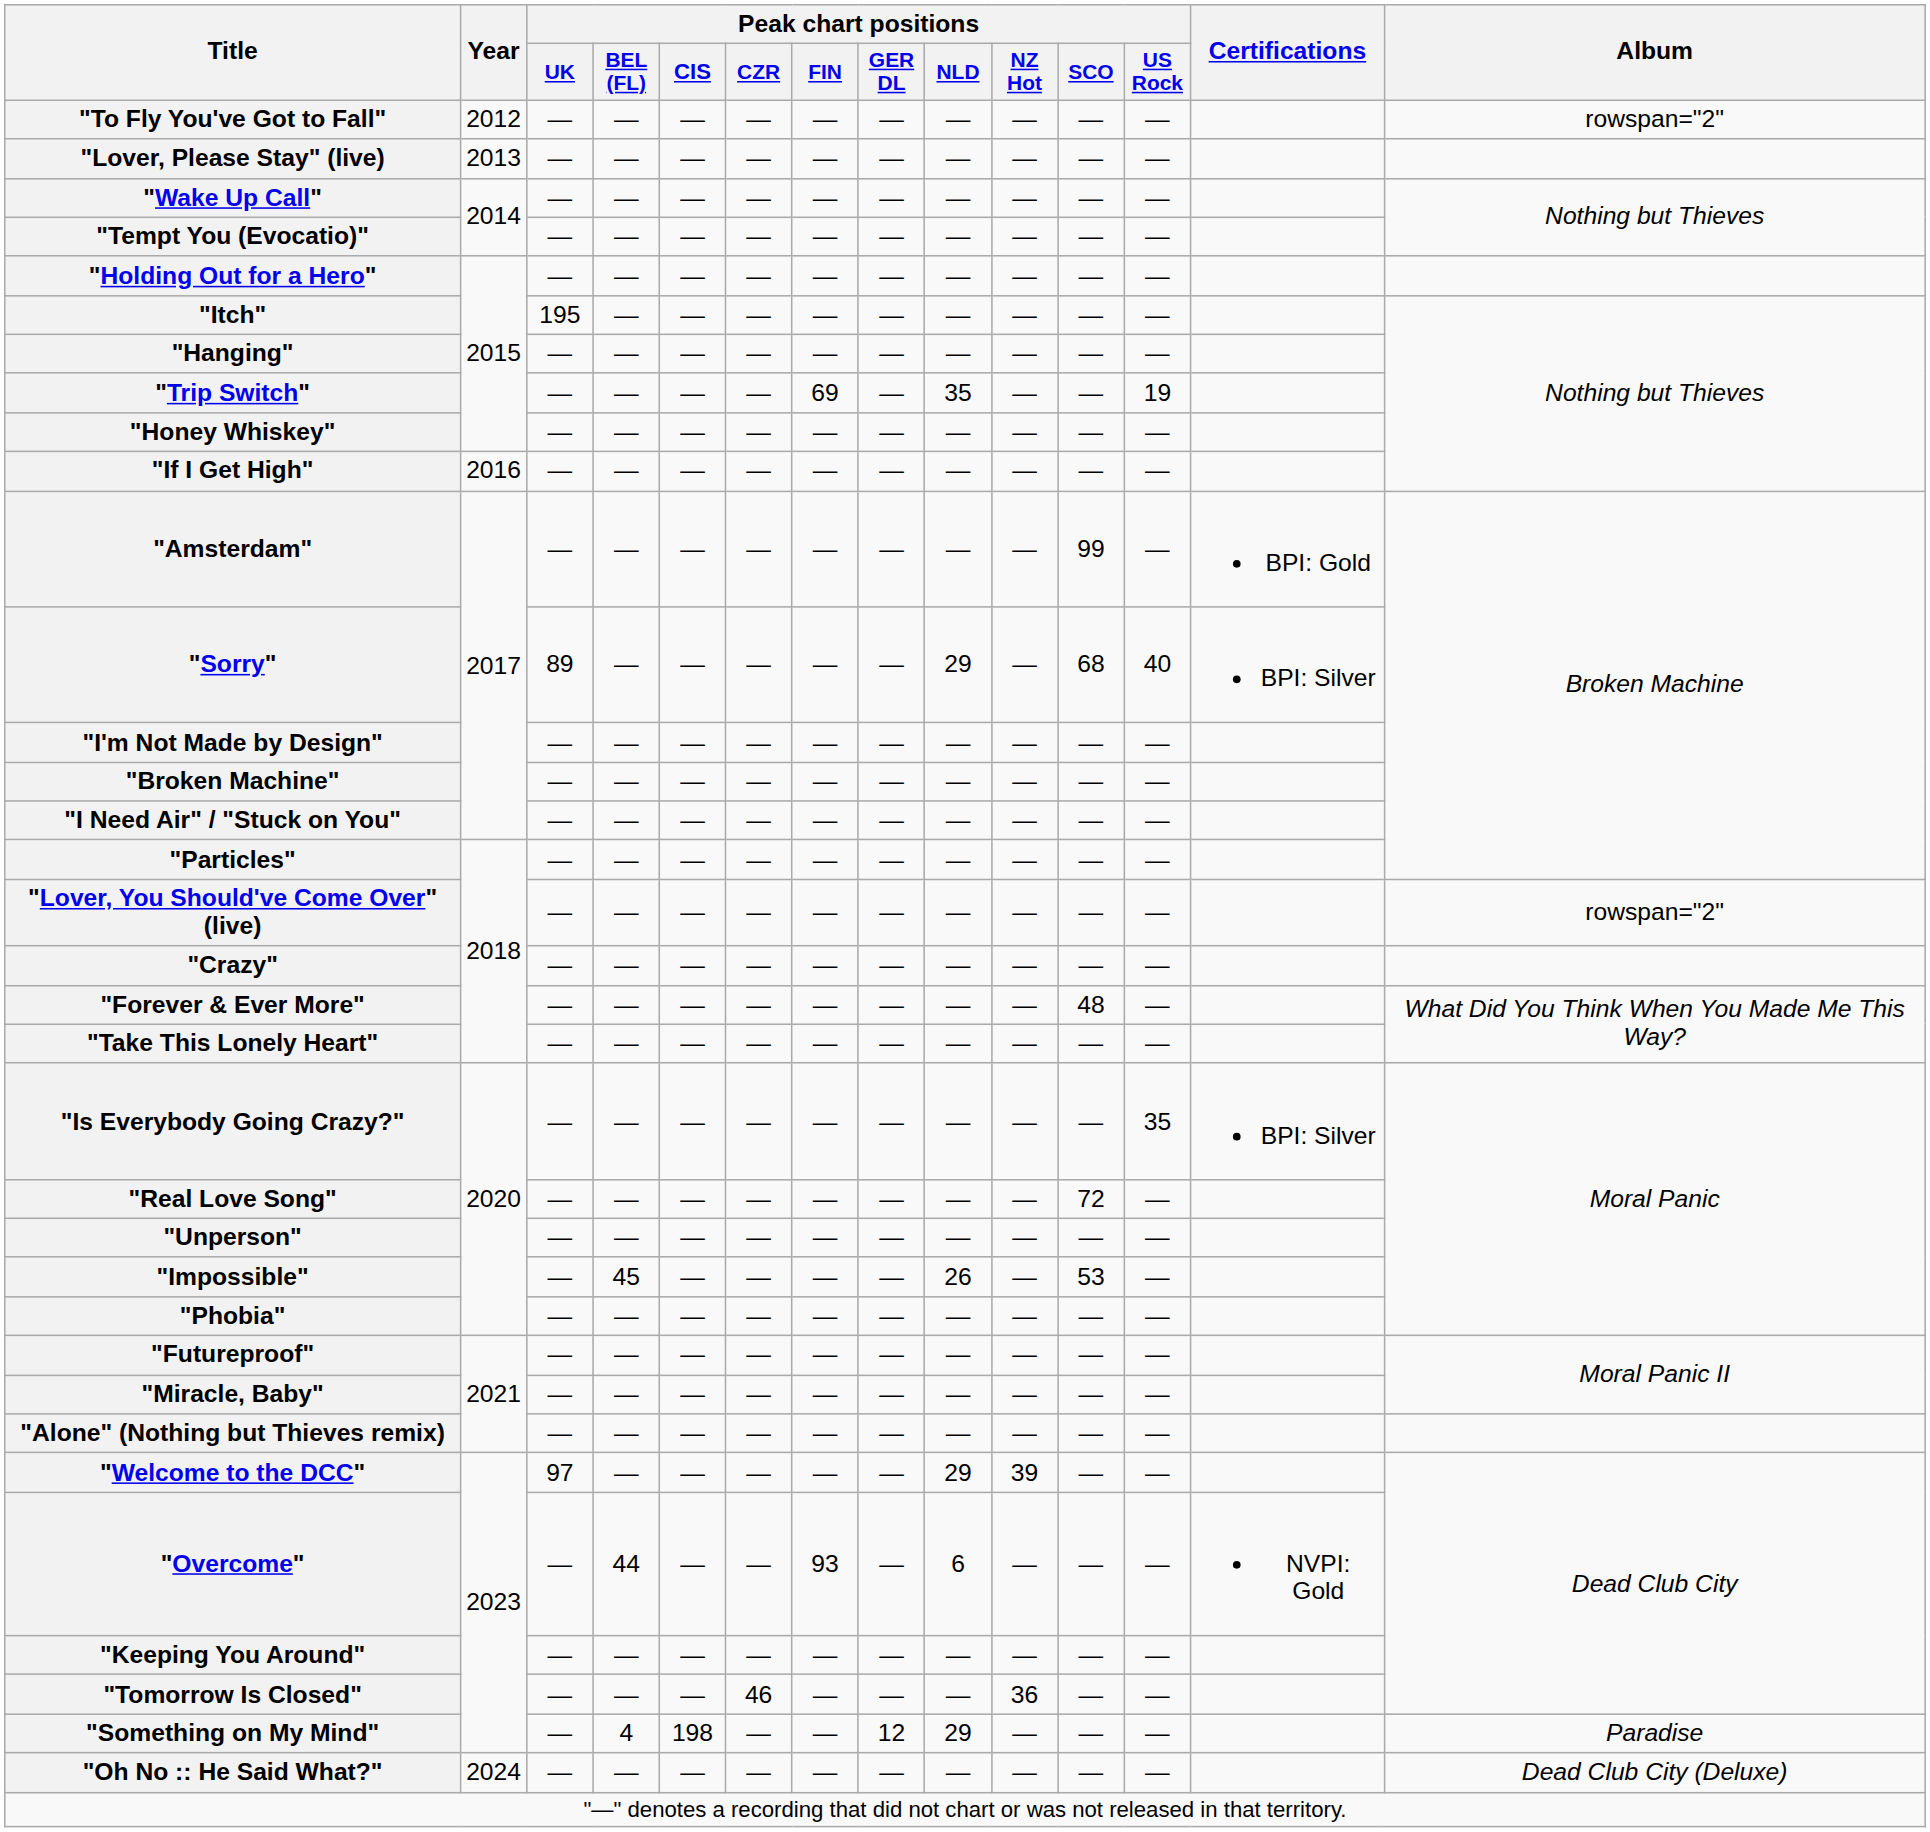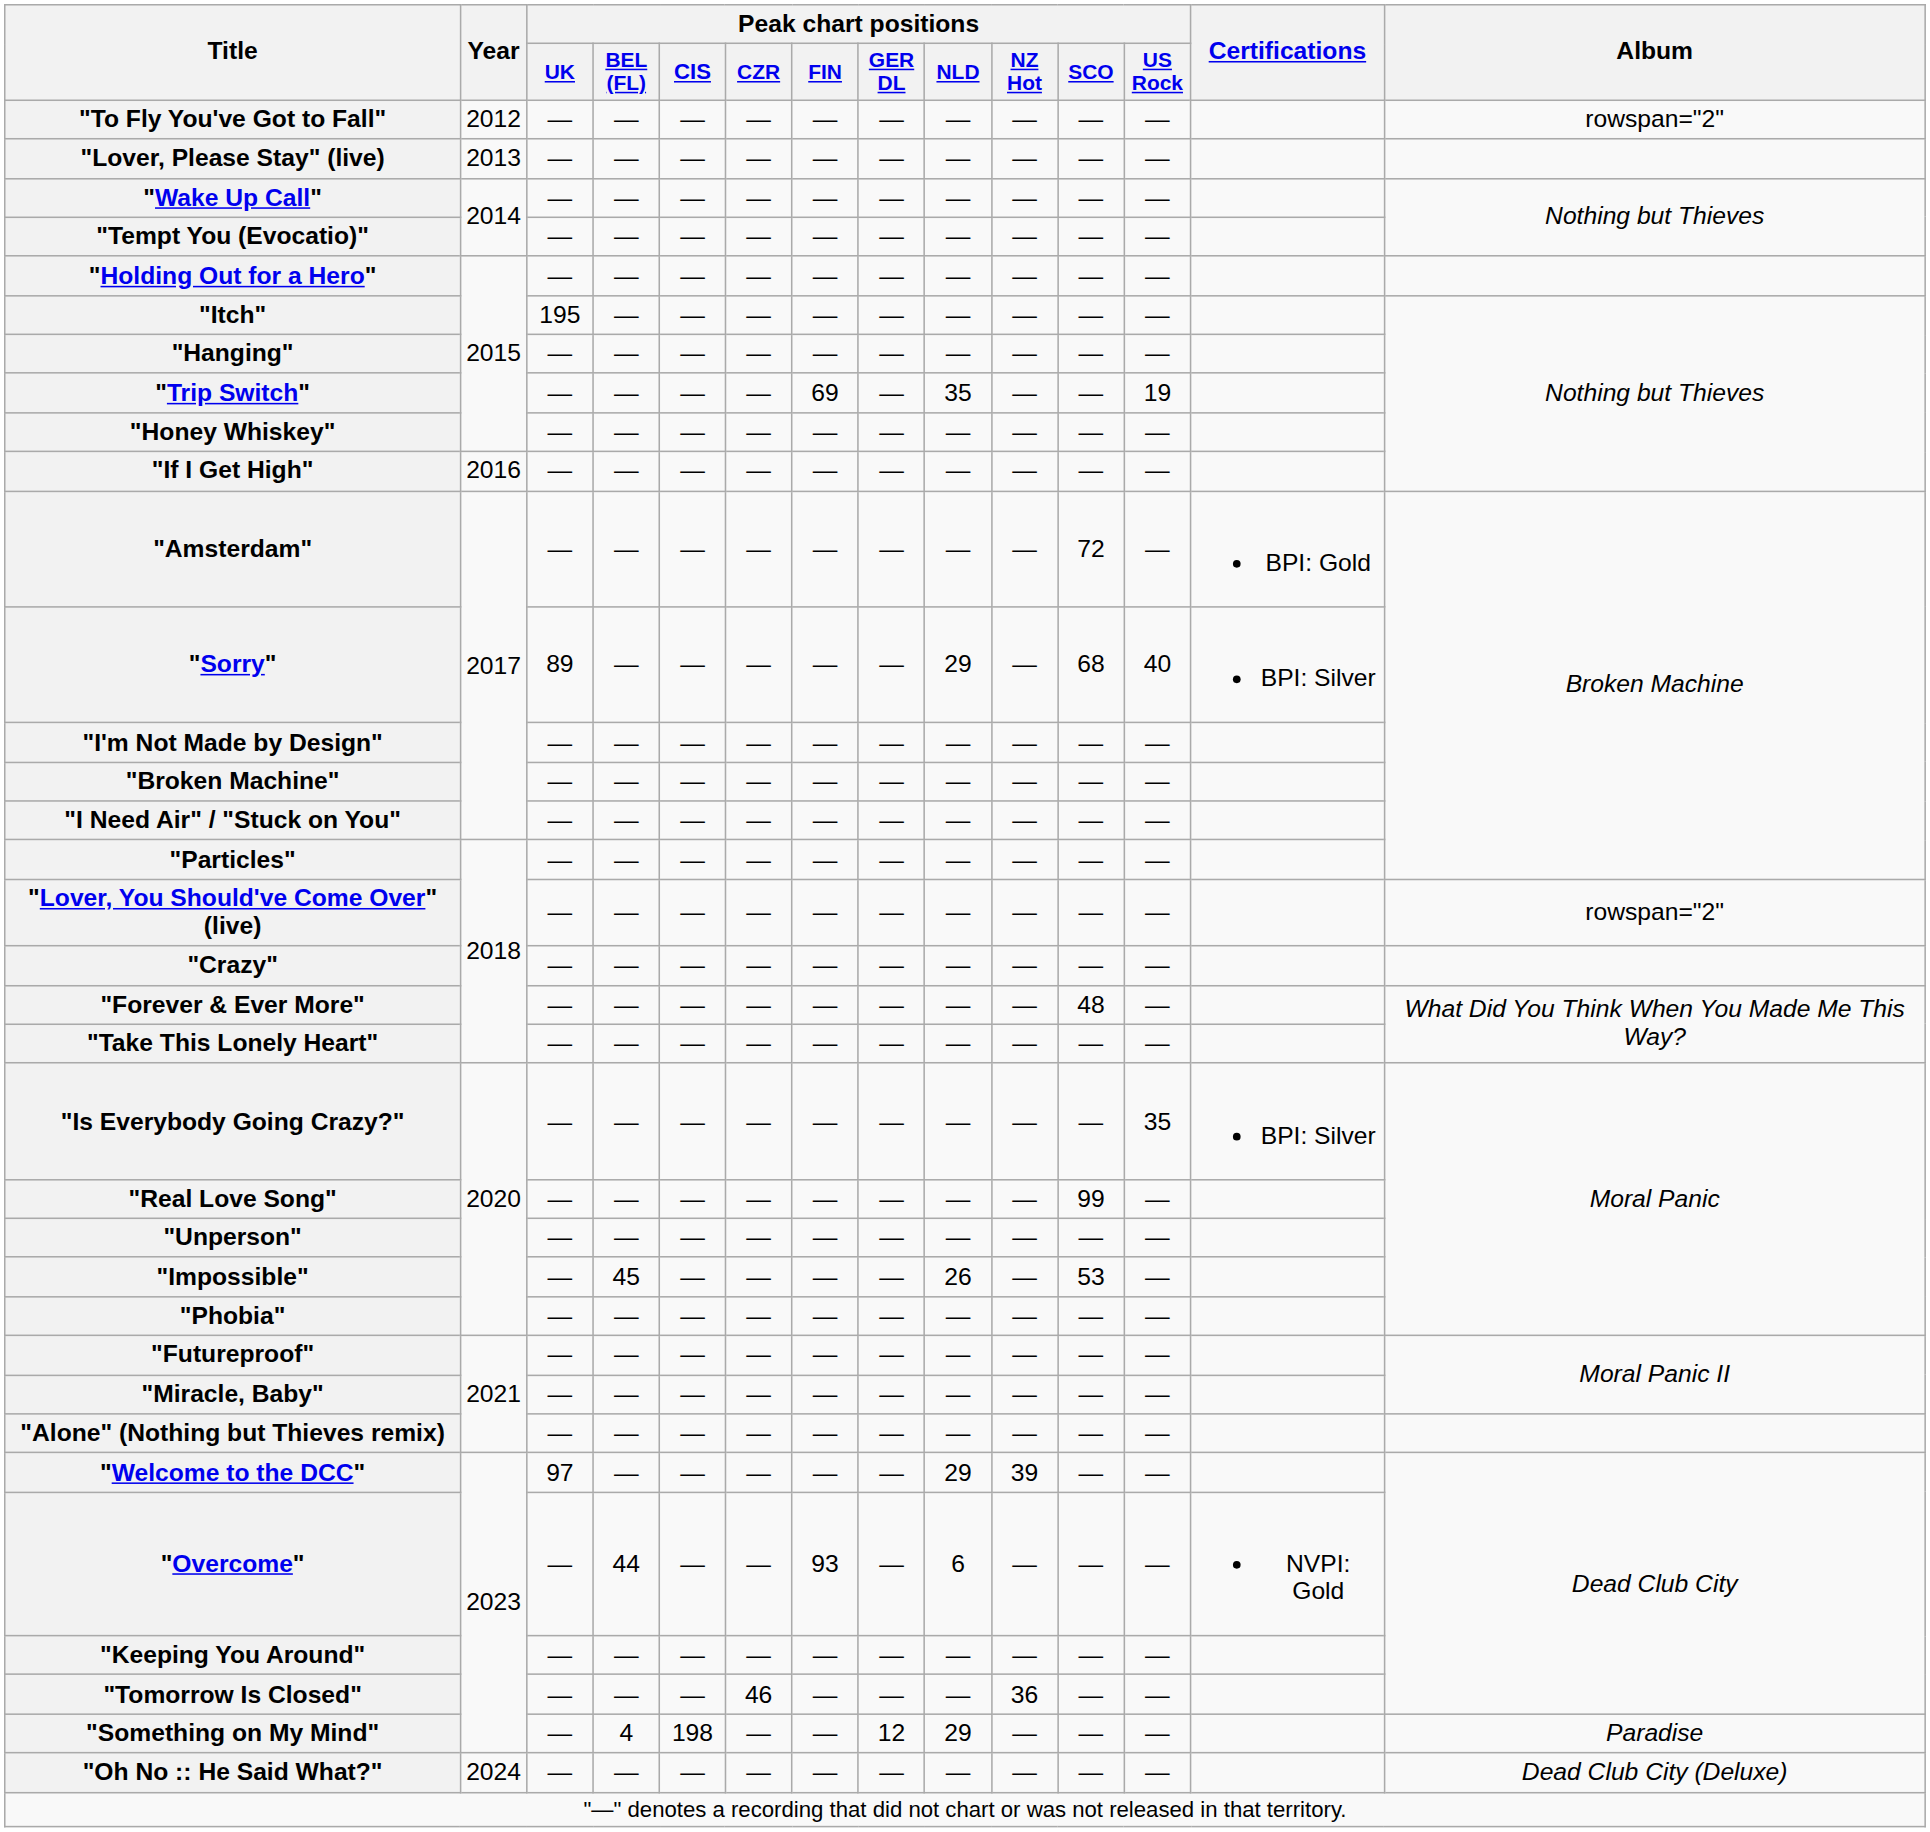(1091, 548) 99 -> (1091, 548) 72
(1091, 1198) 72 -> (1091, 1198) 99
